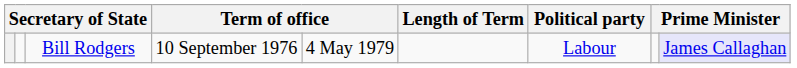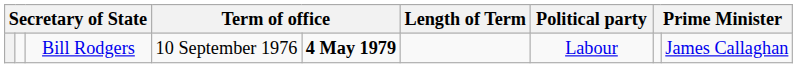(350, 47) normal -> (351, 47) bold
(725, 47) lavender background -> (727, 47) no background
